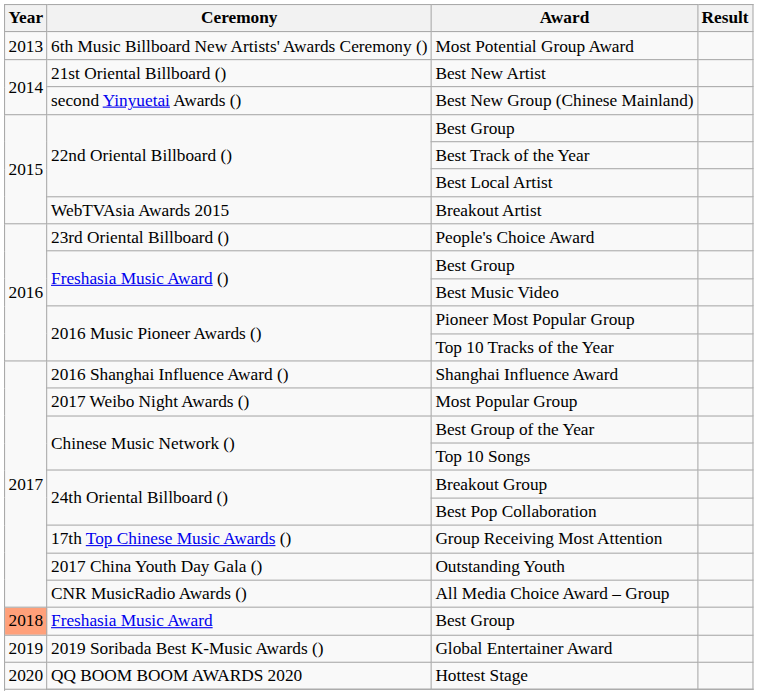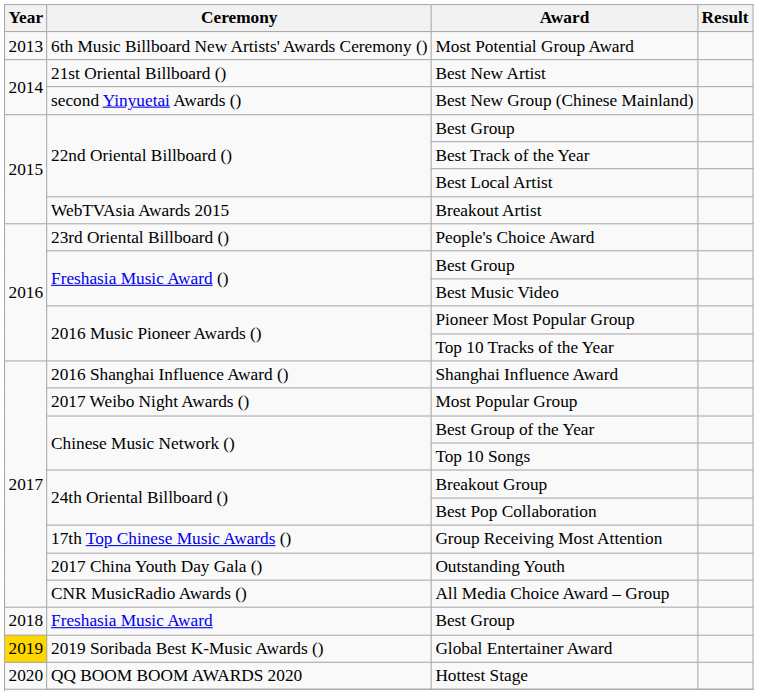(26, 621) lightsalmon background -> (26, 621) no background
(26, 648) no background -> (26, 648) gold background
